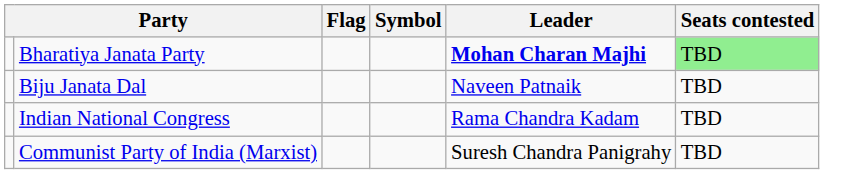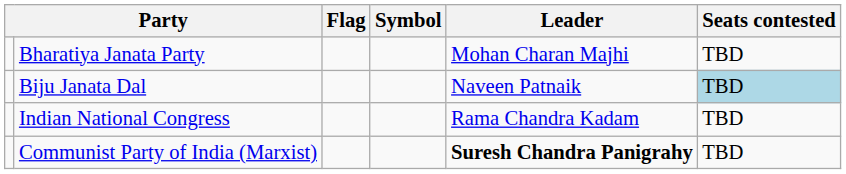(549, 53) bold -> (540, 53) normal
(701, 53) lightgreen background -> (723, 53) no background
(701, 86) no background -> (723, 86) lightblue background
(561, 151) normal -> (572, 151) bold
